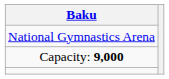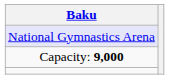(81, 36) no background -> (81, 36) lavender background
